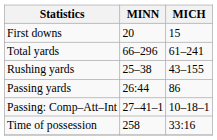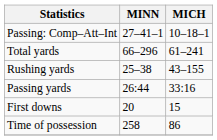rows swapped: (34, 32) <-> (62, 107)
(175, 88) 86 -> (182, 88) 33:16
(182, 125) 33:16 -> (175, 125) 86
